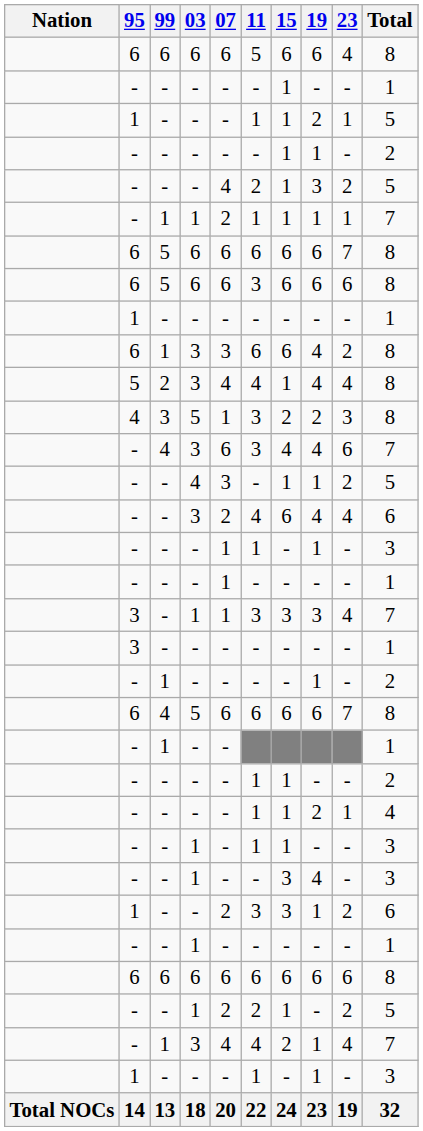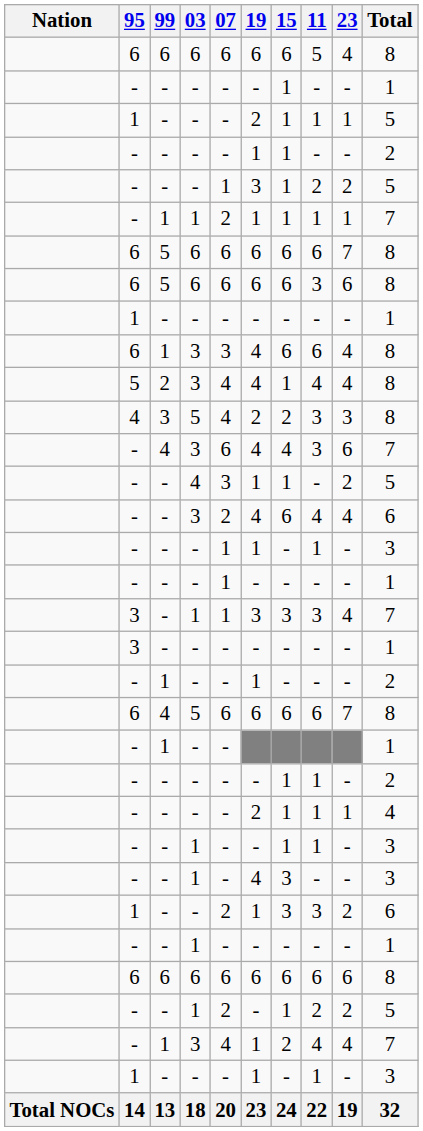columns swapped: (256, 20) <-> (317, 20)
(226, 185) 4 -> (226, 185) 1
(347, 350) 2 -> (347, 350) 4
(226, 416) 1 -> (226, 416) 4
